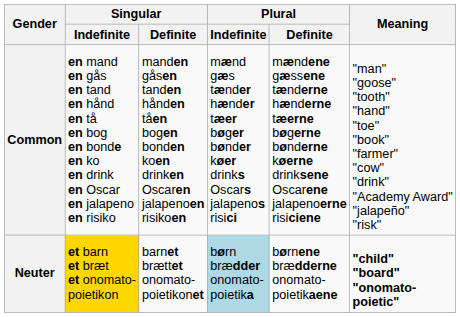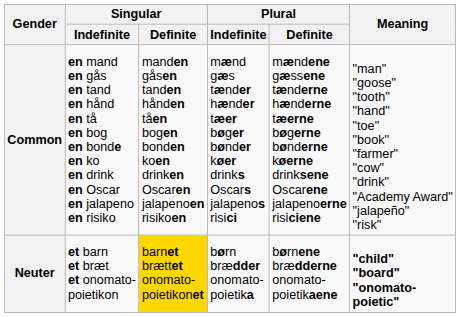(102, 273) gold background -> (102, 273) no background
(173, 273) no background -> (173, 273) gold background
(237, 273) lightblue background -> (237, 273) no background
